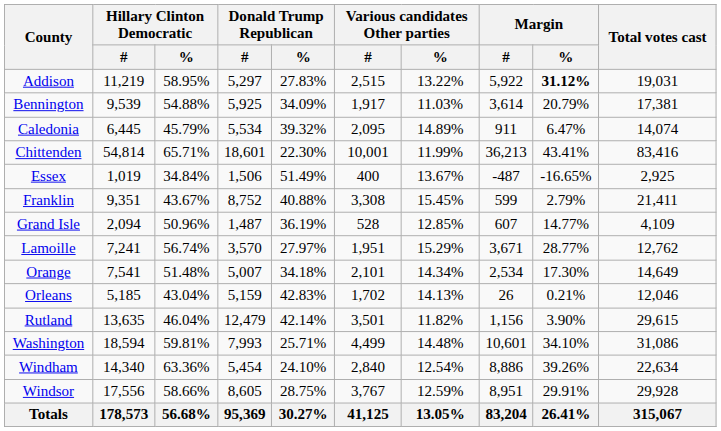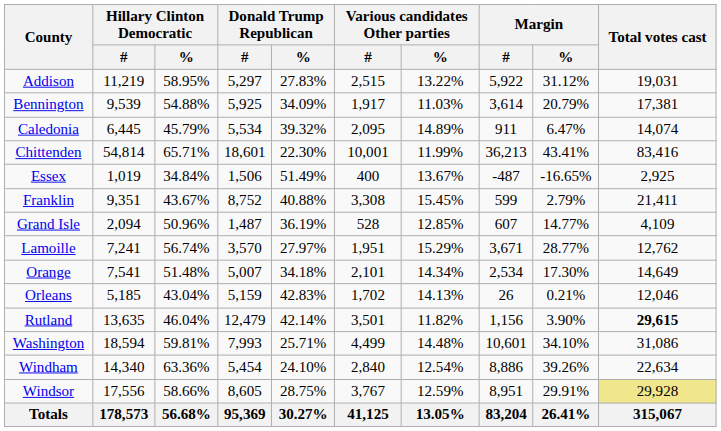(566, 81) bold -> (566, 81) normal
(657, 319) normal -> (657, 319) bold
(657, 391) no background -> (657, 391) khaki background
